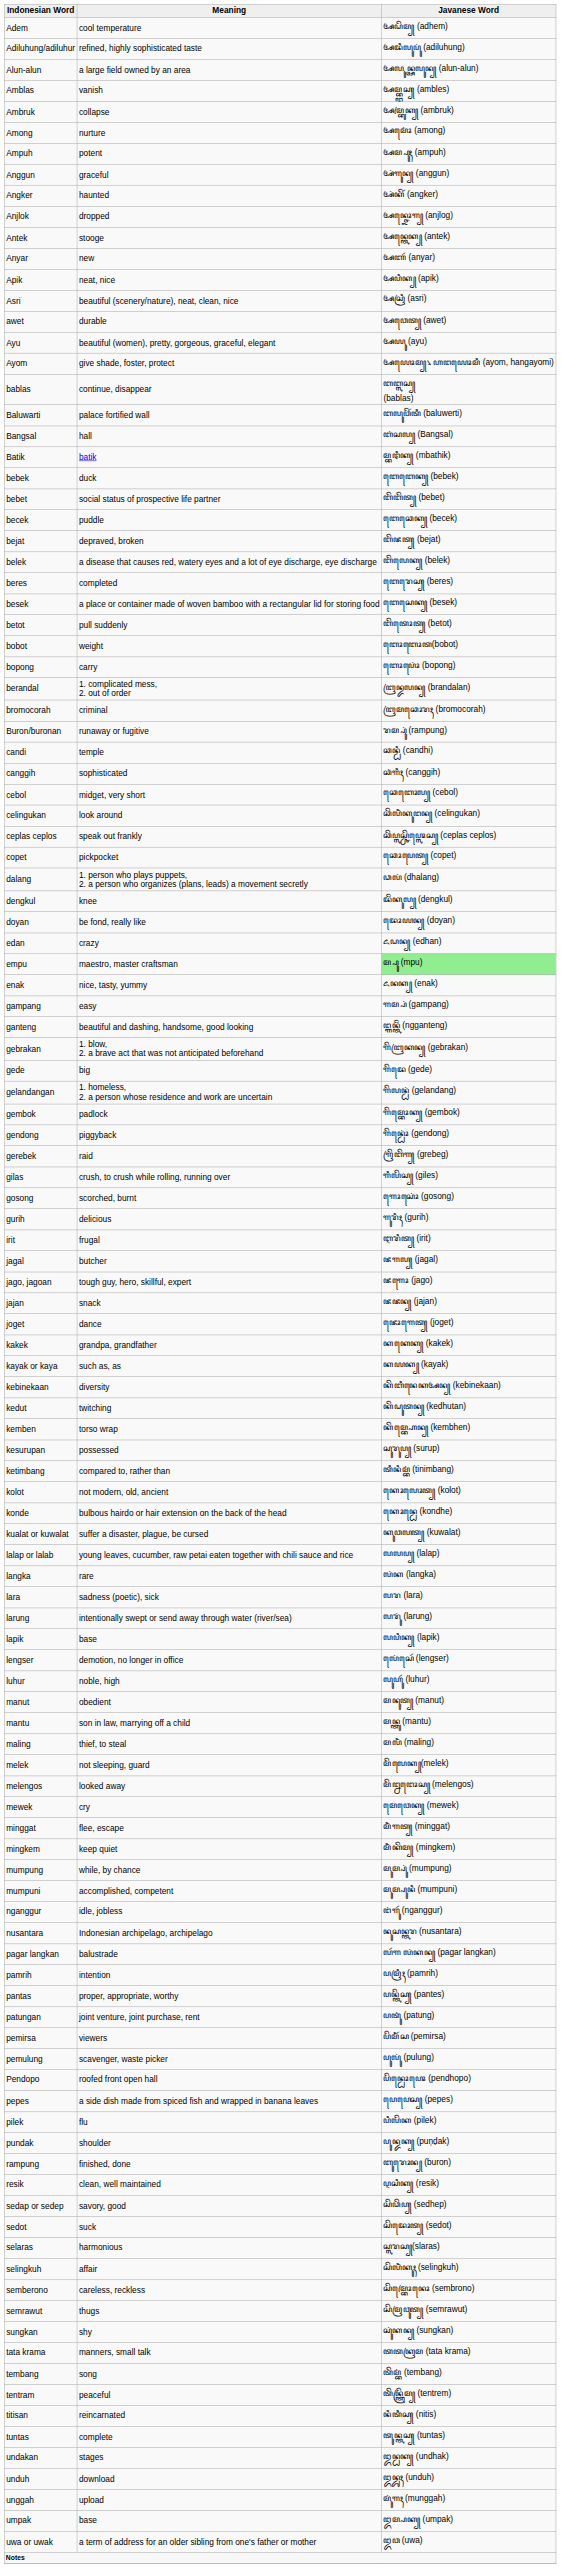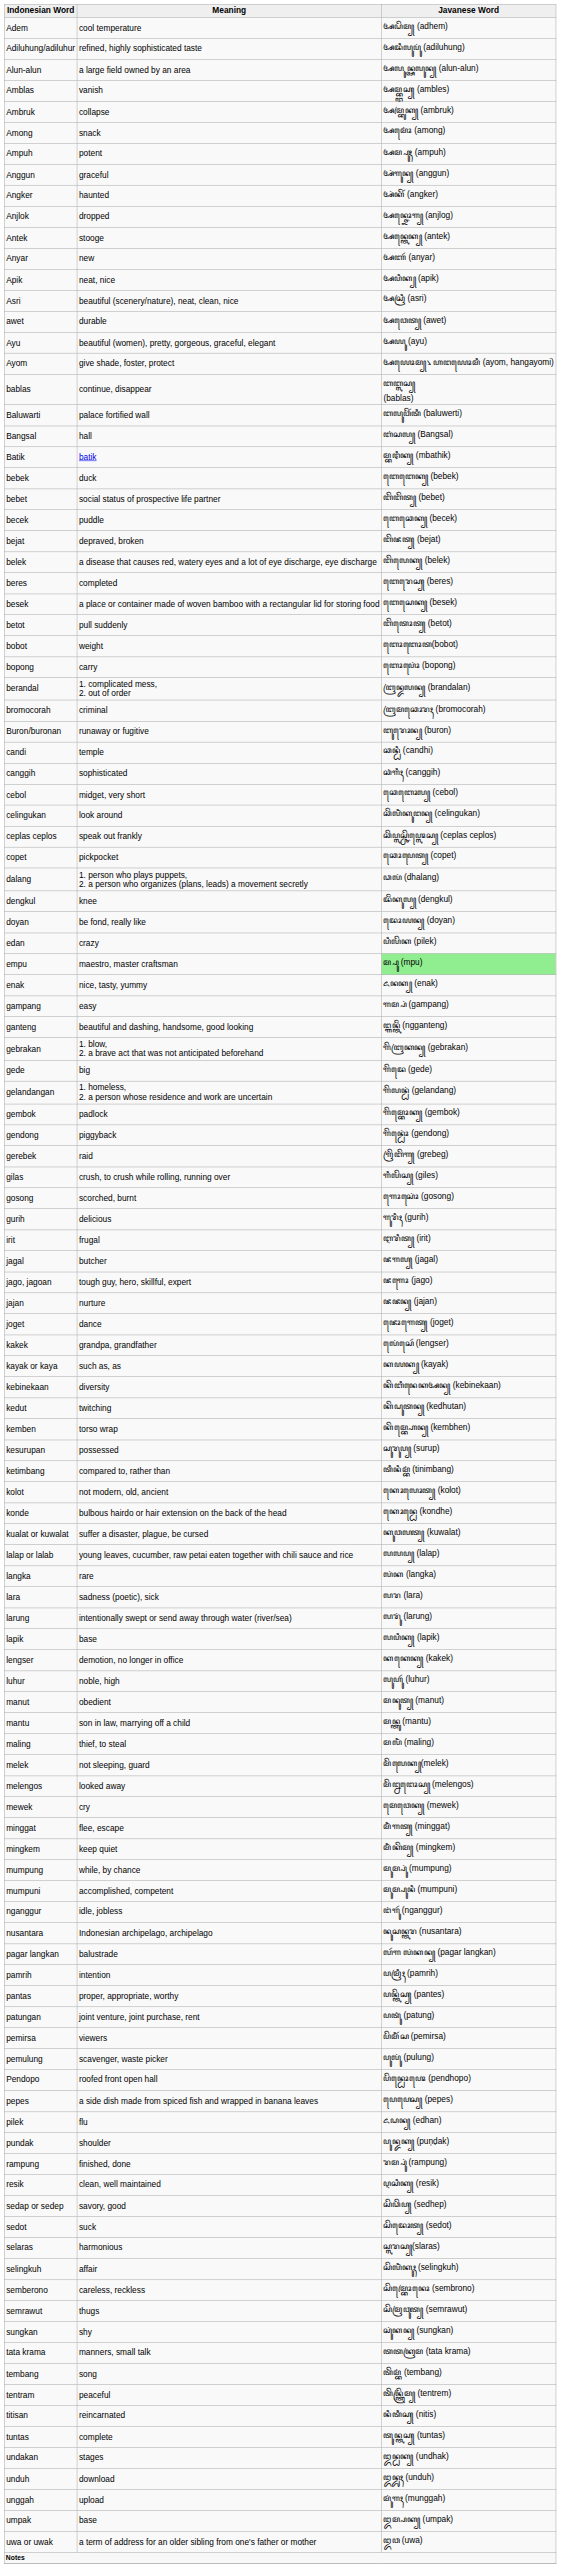(92, 133) nurture -> (90, 133) snack
(415, 730) ꦫꦩ꧀ꦥꦸꦁ (rampung) -> (417, 730) ꦧꦸꦫꦺꦴꦤ꧀ (buron)
(412, 941) ꦌꦝꦤ꧀ (edhan) -> (410, 941) ꦥꦶꦭꦼꦏ (pilek)
(90, 1303) snack -> (92, 1303) nurture
(418, 1343) ꦏꦏꦺꦏ꧀ (kakek) -> (416, 1343) ꦭꦺꦁꦱꦺꦂ (lengser)
(416, 1658) ꦭꦺꦁꦱꦺꦂ (lengser) -> (418, 1658) ꦏꦏꦺꦏ꧀ (kakek)
(410, 2120) ꦥꦶꦭꦼꦏ (pilek) -> (412, 2120) ꦌꦝꦤ꧀ (edhan)
(417, 2162) ꦧꦸꦫꦺꦴꦤ꧀ (buron) -> (415, 2162) ꦫꦩ꧀ꦥꦸꦁ (rampung)
